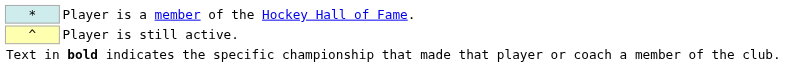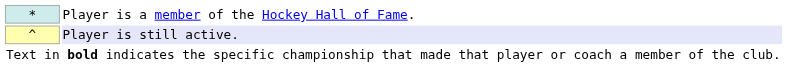(151, 35) no background -> (151, 35) lavender background
